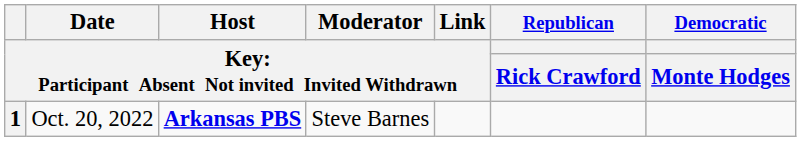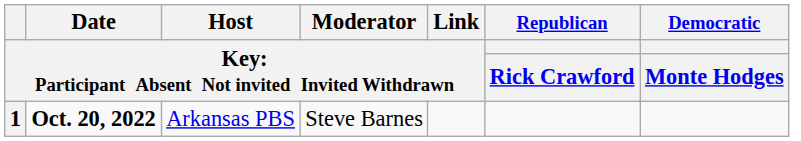(92, 118) normal -> (94, 118) bold
(232, 118) bold -> (231, 118) normal
